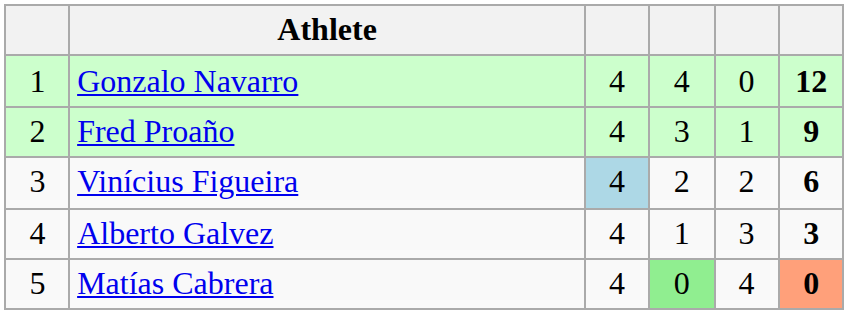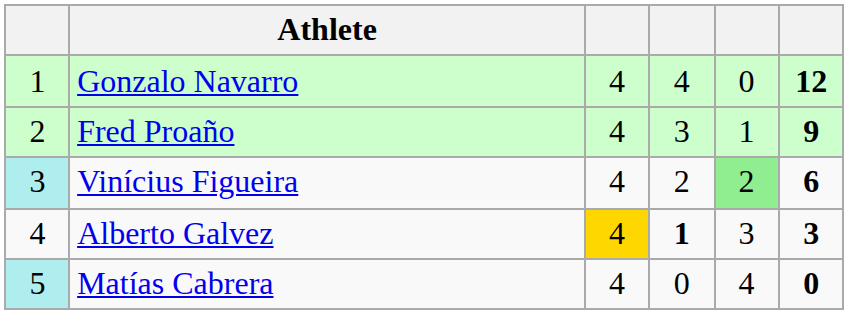(37, 182) no background -> (37, 182) paleturquoise background
(617, 182) lightblue background -> (617, 182) no background
(746, 182) no background -> (746, 182) lightgreen background
(617, 232) no background -> (617, 232) gold background
(682, 232) normal -> (682, 232) bold
(37, 283) no background -> (37, 283) paleturquoise background
(682, 283) lightgreen background -> (682, 283) no background
(811, 283) lightsalmon background -> (811, 283) no background
